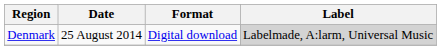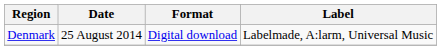(338, 34) lightgrey background -> (338, 34) no background
